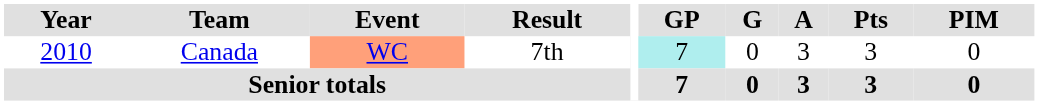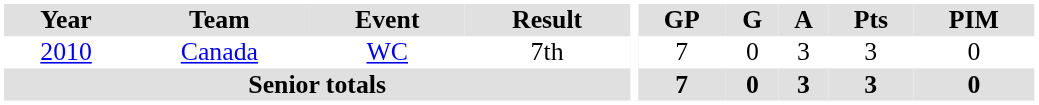(387, 51) lightsalmon background -> (387, 51) no background
(682, 51) paleturquoise background -> (682, 51) no background
